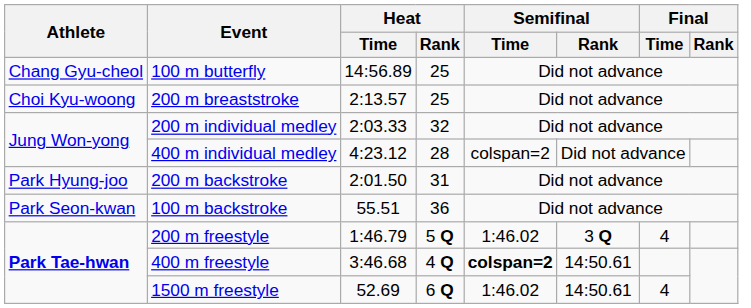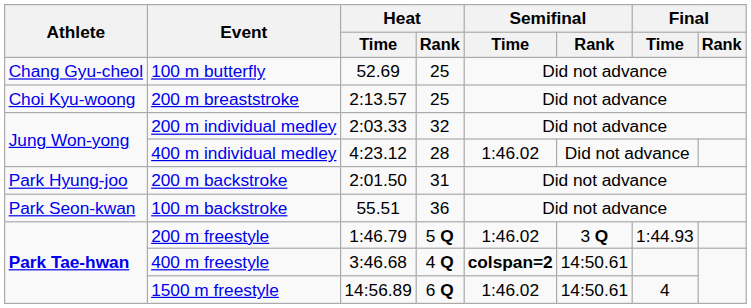(378, 72) 14:56.89 -> (378, 72) 52.69
(510, 154) colspan=2 -> (510, 154) 1:46.02
(665, 236) 4 -> (665, 236) 1:44.93
(378, 290) 52.69 -> (378, 290) 14:56.89
